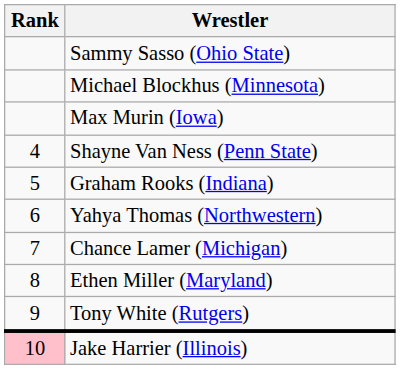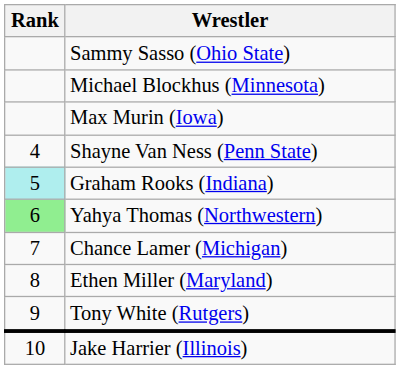(35, 183) no background -> (35, 183) paleturquoise background
(35, 215) no background -> (35, 215) lightgreen background
(35, 348) pink background -> (35, 348) no background
